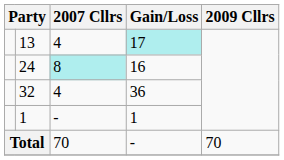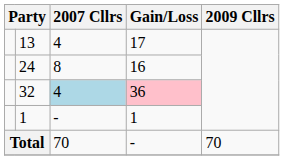(138, 42) paleturquoise background -> (138, 42) no background
(57, 67) paleturquoise background -> (57, 67) no background
(57, 92) no background -> (57, 92) lightblue background
(138, 92) no background -> (138, 92) pink background
